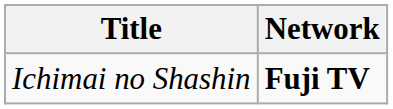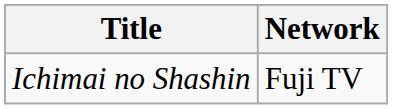(317, 77) bold -> (314, 77) normal
